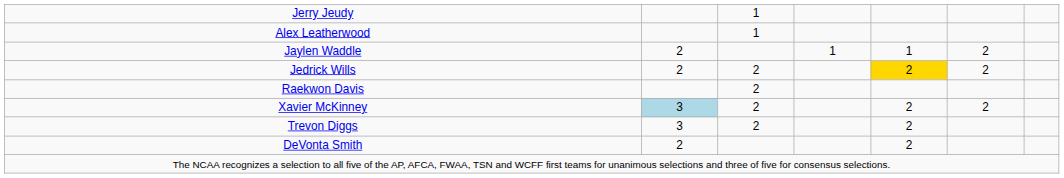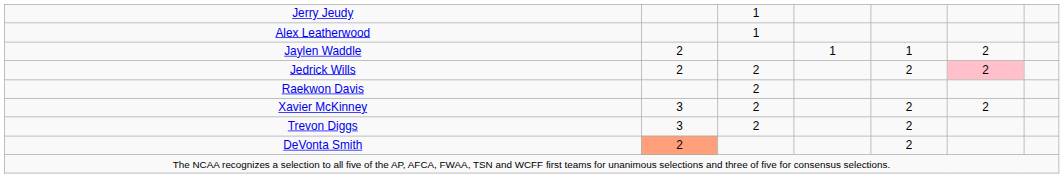(909, 70) gold background -> (909, 70) no background
(986, 70) no background -> (986, 70) pink background
(679, 107) lightblue background -> (679, 107) no background
(679, 145) no background -> (679, 145) lightsalmon background
